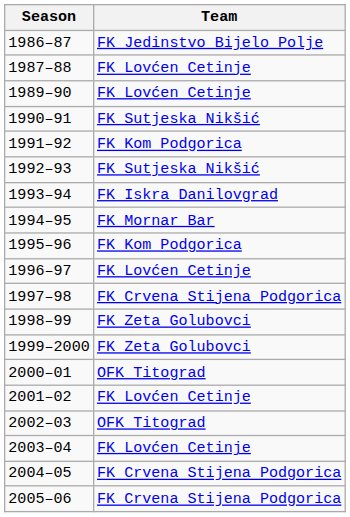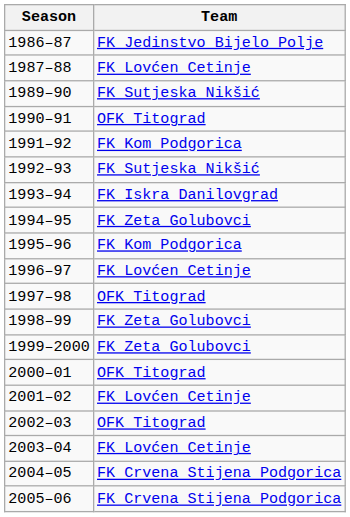(174, 93) FK Lovćen Cetinje -> (178, 93) FK Sutjeska Nikšić
(178, 118) FK Sutjeska Nikšić -> (151, 118) OFK Titograd
(156, 220) FK Mornar Bar -> (174, 220) FK Zeta Golubovci
(219, 296) FK Crvena Stijena Podgorica -> (151, 296) OFK Titograd
